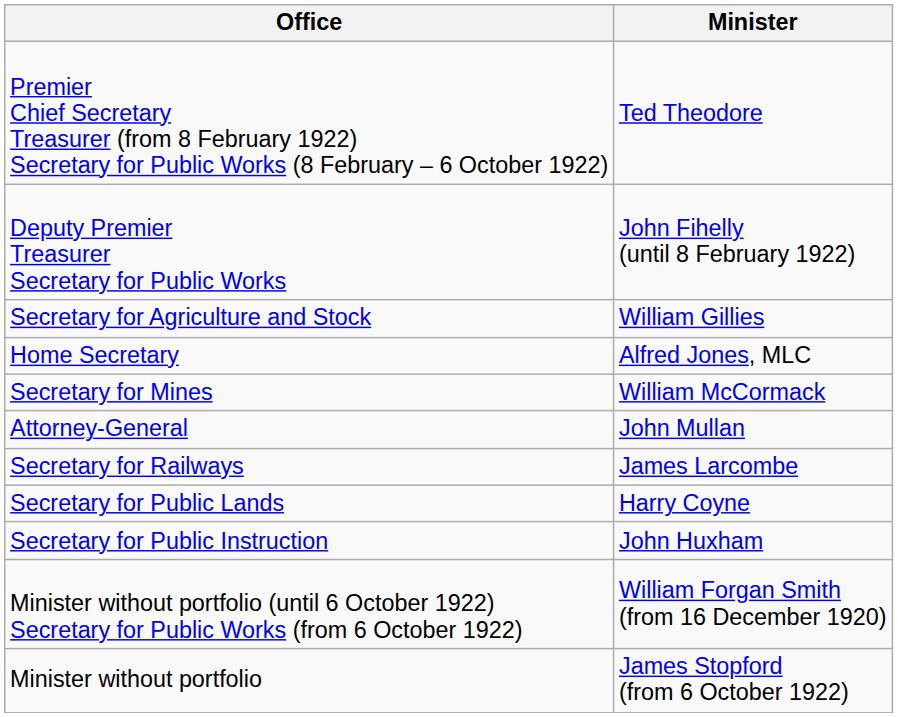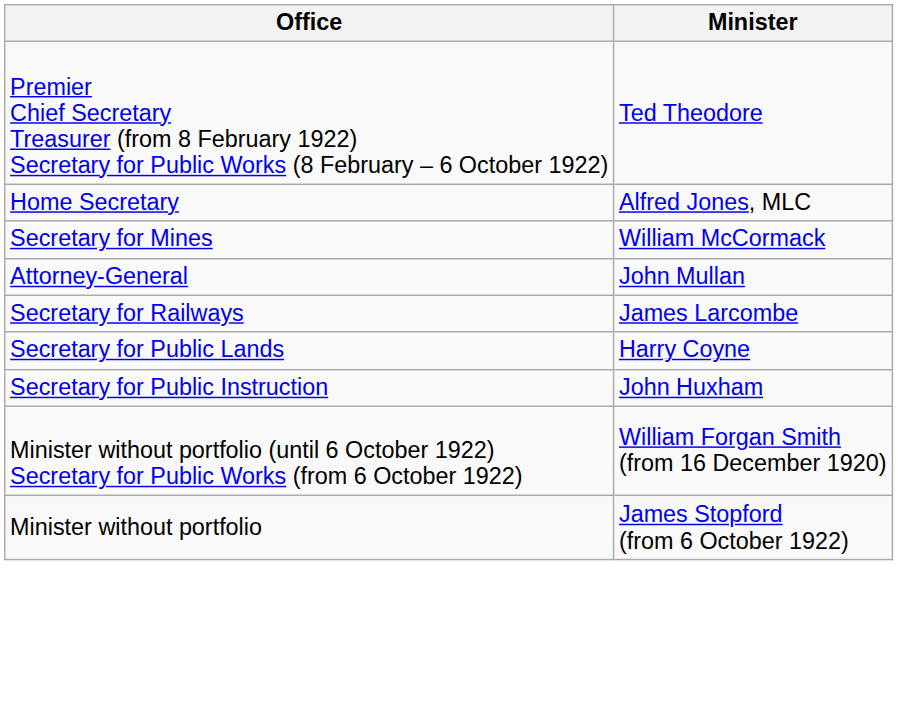- row: (148, 254)
- row: (191, 318)
